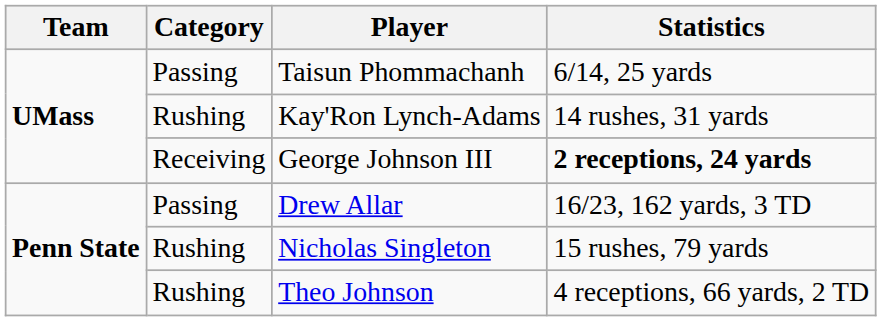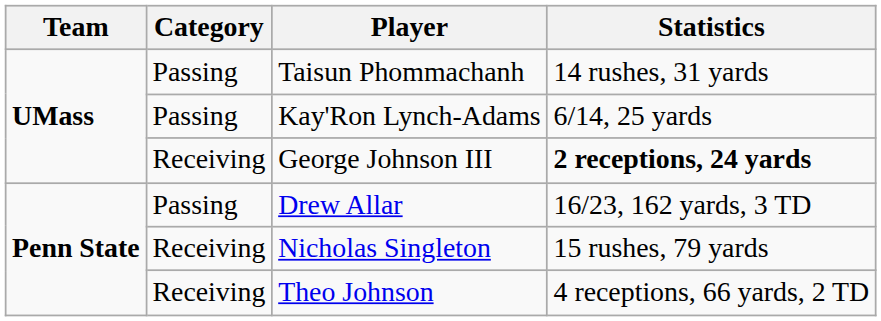(633, 71) 6/14, 25 yards -> (661, 71) 14 rushes, 31 yards
(199, 115) Rushing -> (195, 115) Passing
(661, 115) 14 rushes, 31 yards -> (633, 115) 6/14, 25 yards
(199, 248) Rushing -> (209, 248) Receiving
(199, 292) Rushing -> (209, 292) Receiving
